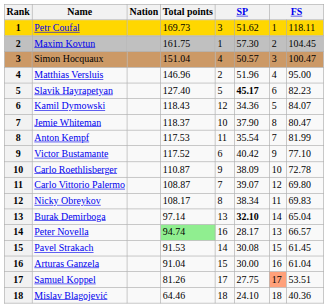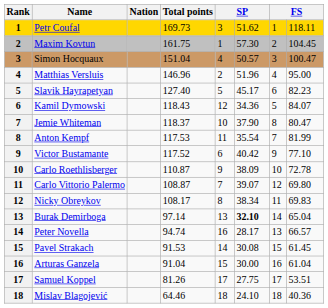(248, 91) bold -> (248, 91) normal
(174, 232) lightgreen background -> (174, 232) no background
(277, 279) lightsalmon background -> (277, 279) no background
